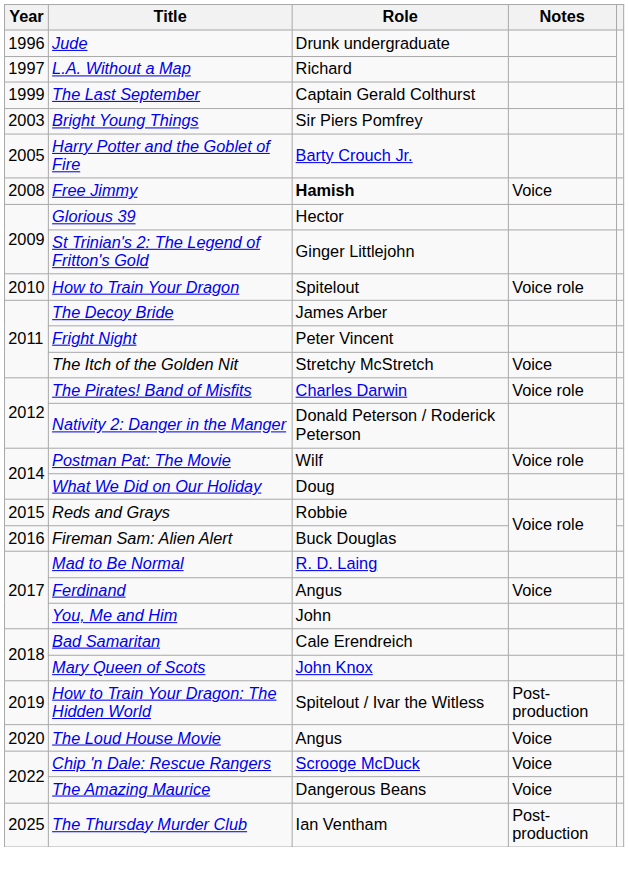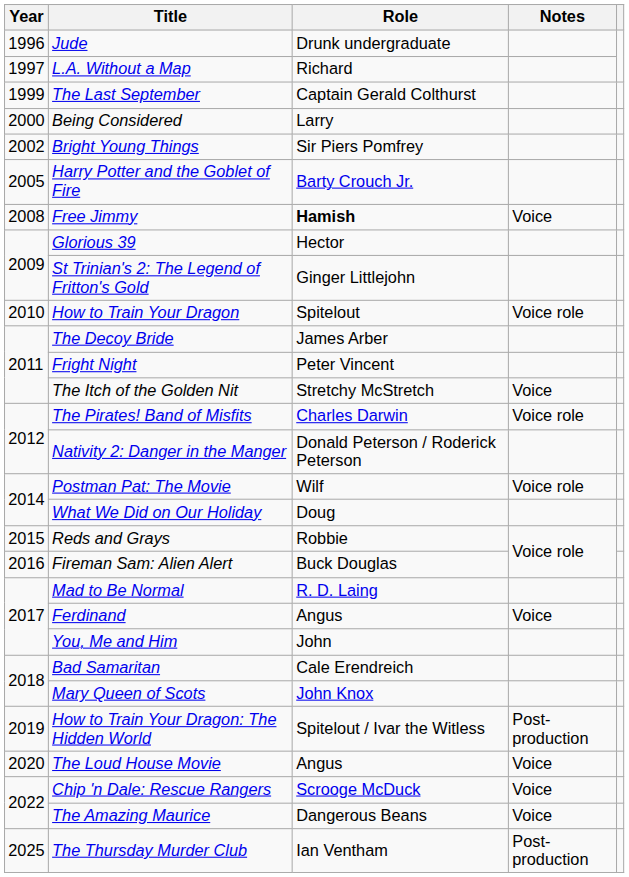+ row: (117, 120)
(26, 120) 2003 -> (26, 146) 2002
